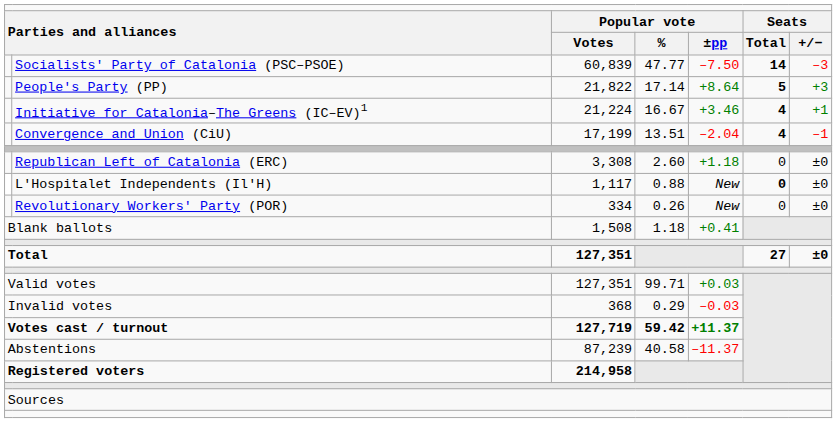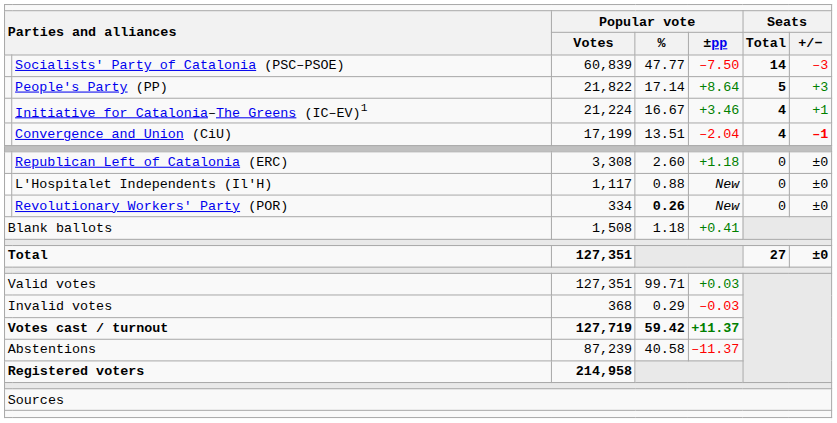(820, 134) normal -> (820, 134) bold
(782, 184) bold -> (782, 184) normal
(669, 206) normal -> (669, 206) bold
